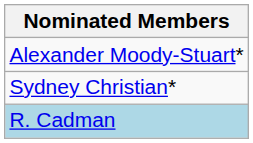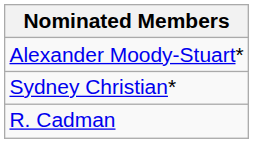(62, 120) lightblue background -> (62, 120) no background
